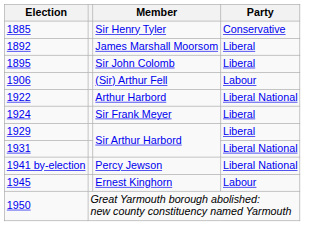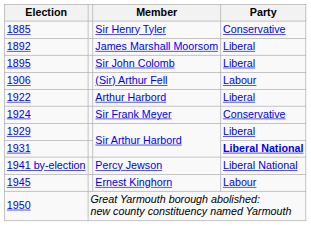(260, 98) Liberal National -> (239, 98) Liberal
(239, 115) Liberal -> (254, 115) Conservative
(260, 149) normal -> (263, 149) bold
